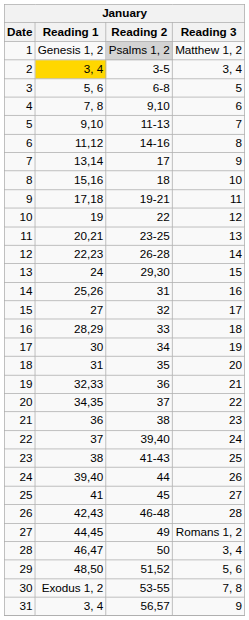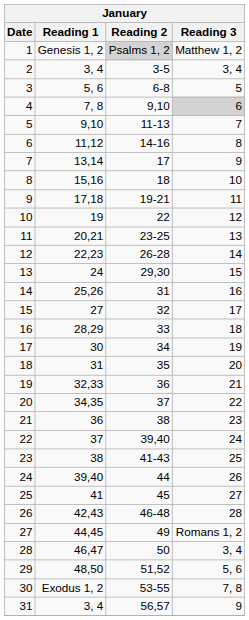(94, 69) gold background -> (94, 69) no background
(239, 106) no background -> (239, 106) lightgrey background
